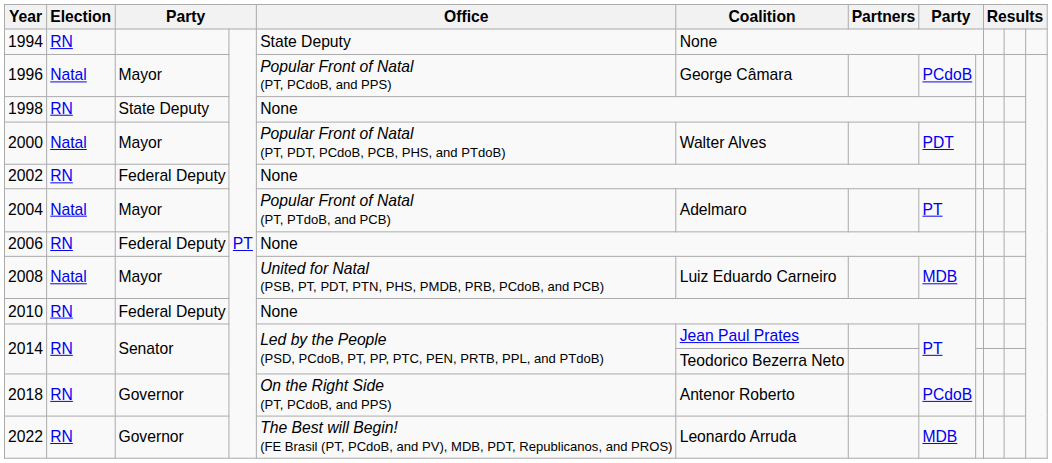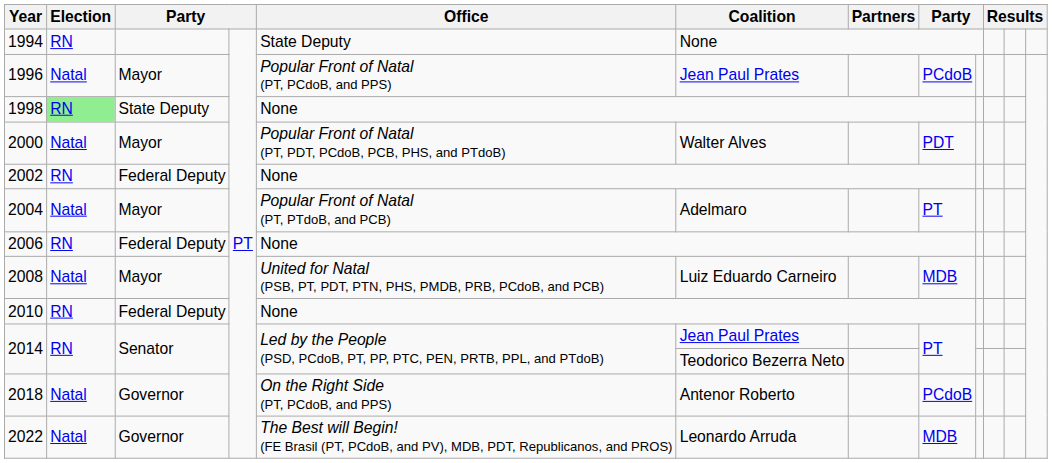(736, 75) George Câmara -> (739, 75) Jean Paul Prates
(62, 109) no background -> (62, 109) lightgreen background
(62, 394) RN -> (69, 394) Natal
(62, 437) RN -> (69, 437) Natal
